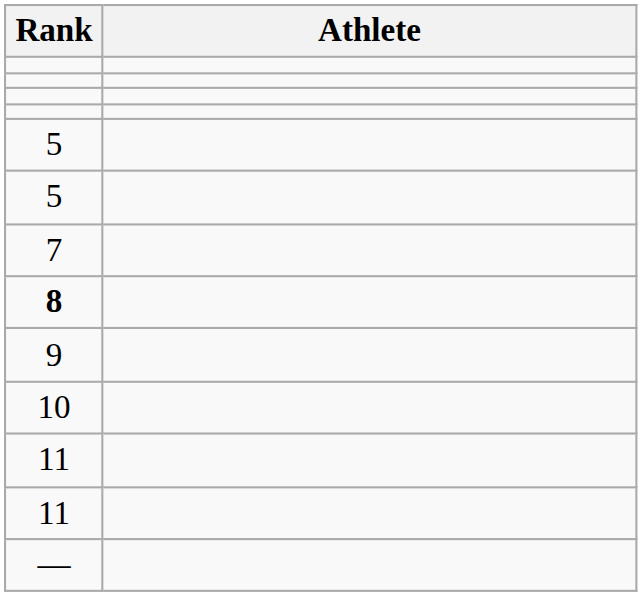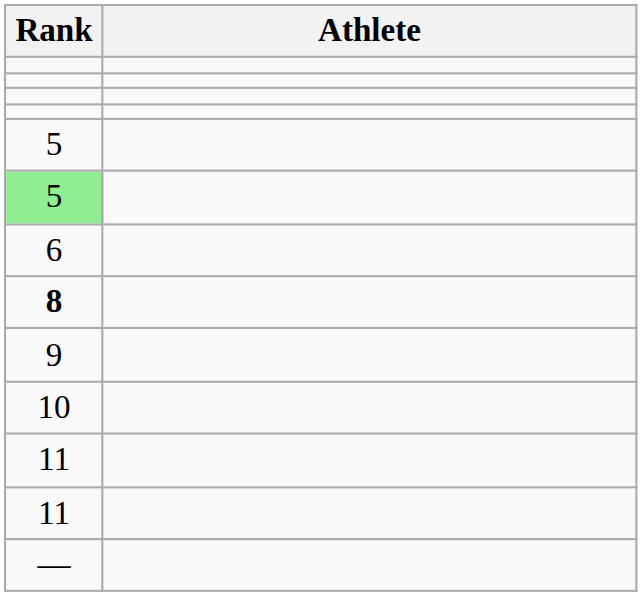(54, 196) no background -> (54, 196) lightgreen background
(54, 249) 7 -> (54, 249) 6
